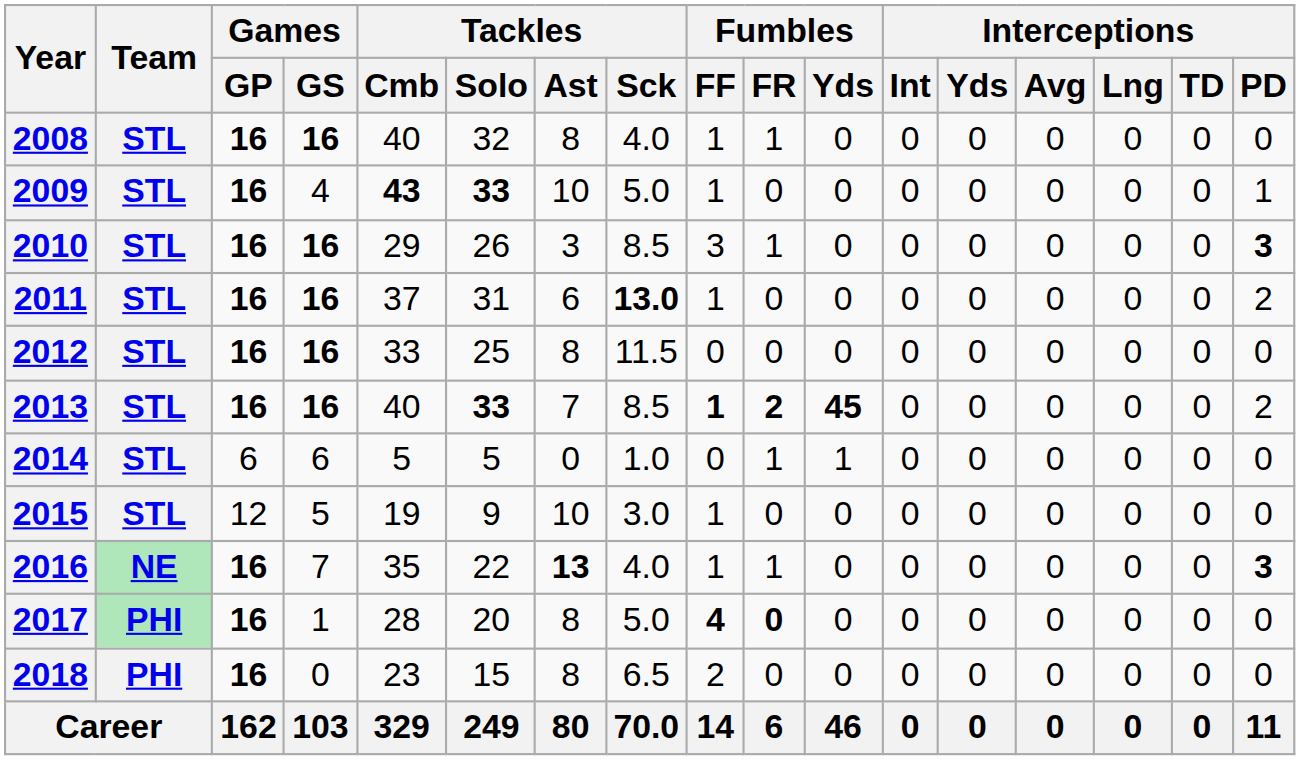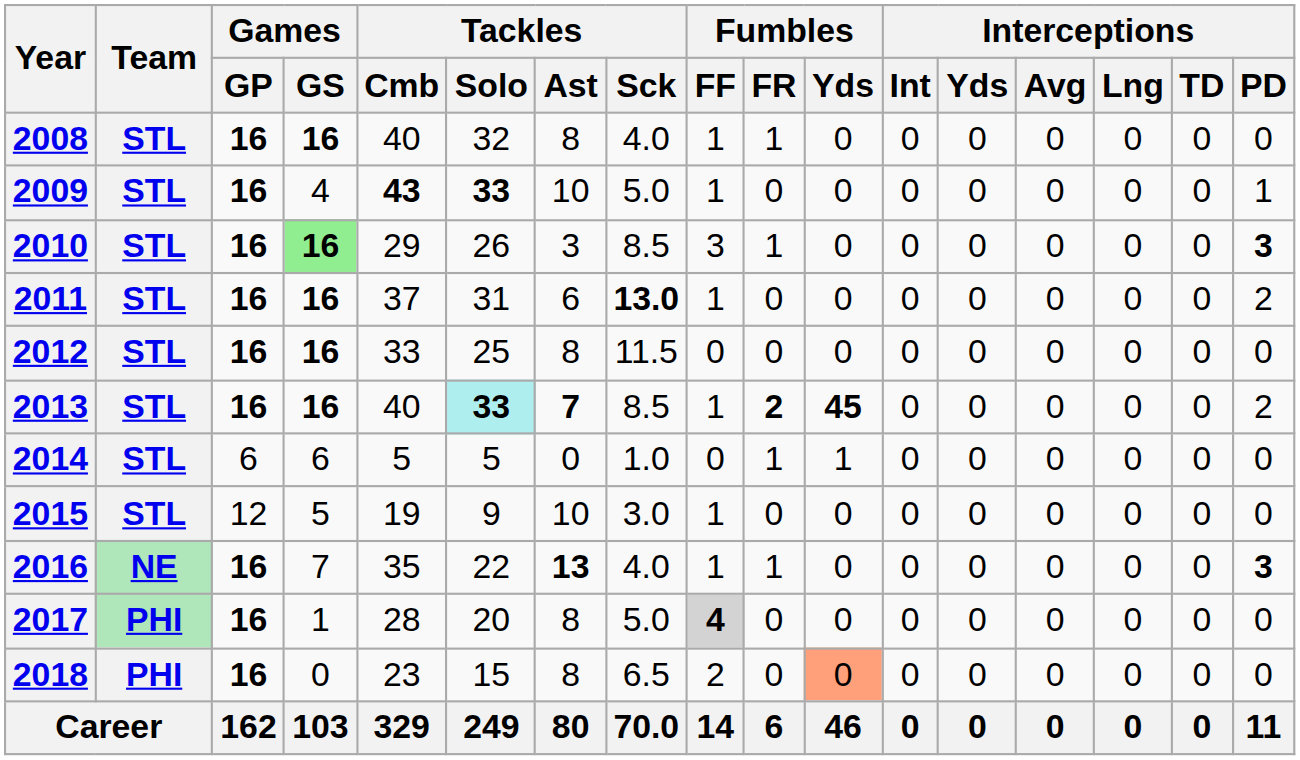(320, 245) no background -> (320, 245) lightgreen background
(491, 406) no background -> (491, 406) paleturquoise background
(571, 406) normal -> (571, 406) bold
(715, 406) bold -> (715, 406) normal
(715, 620) no background -> (715, 620) lightgrey background
(774, 620) bold -> (774, 620) normal
(843, 673) no background -> (843, 673) lightsalmon background
